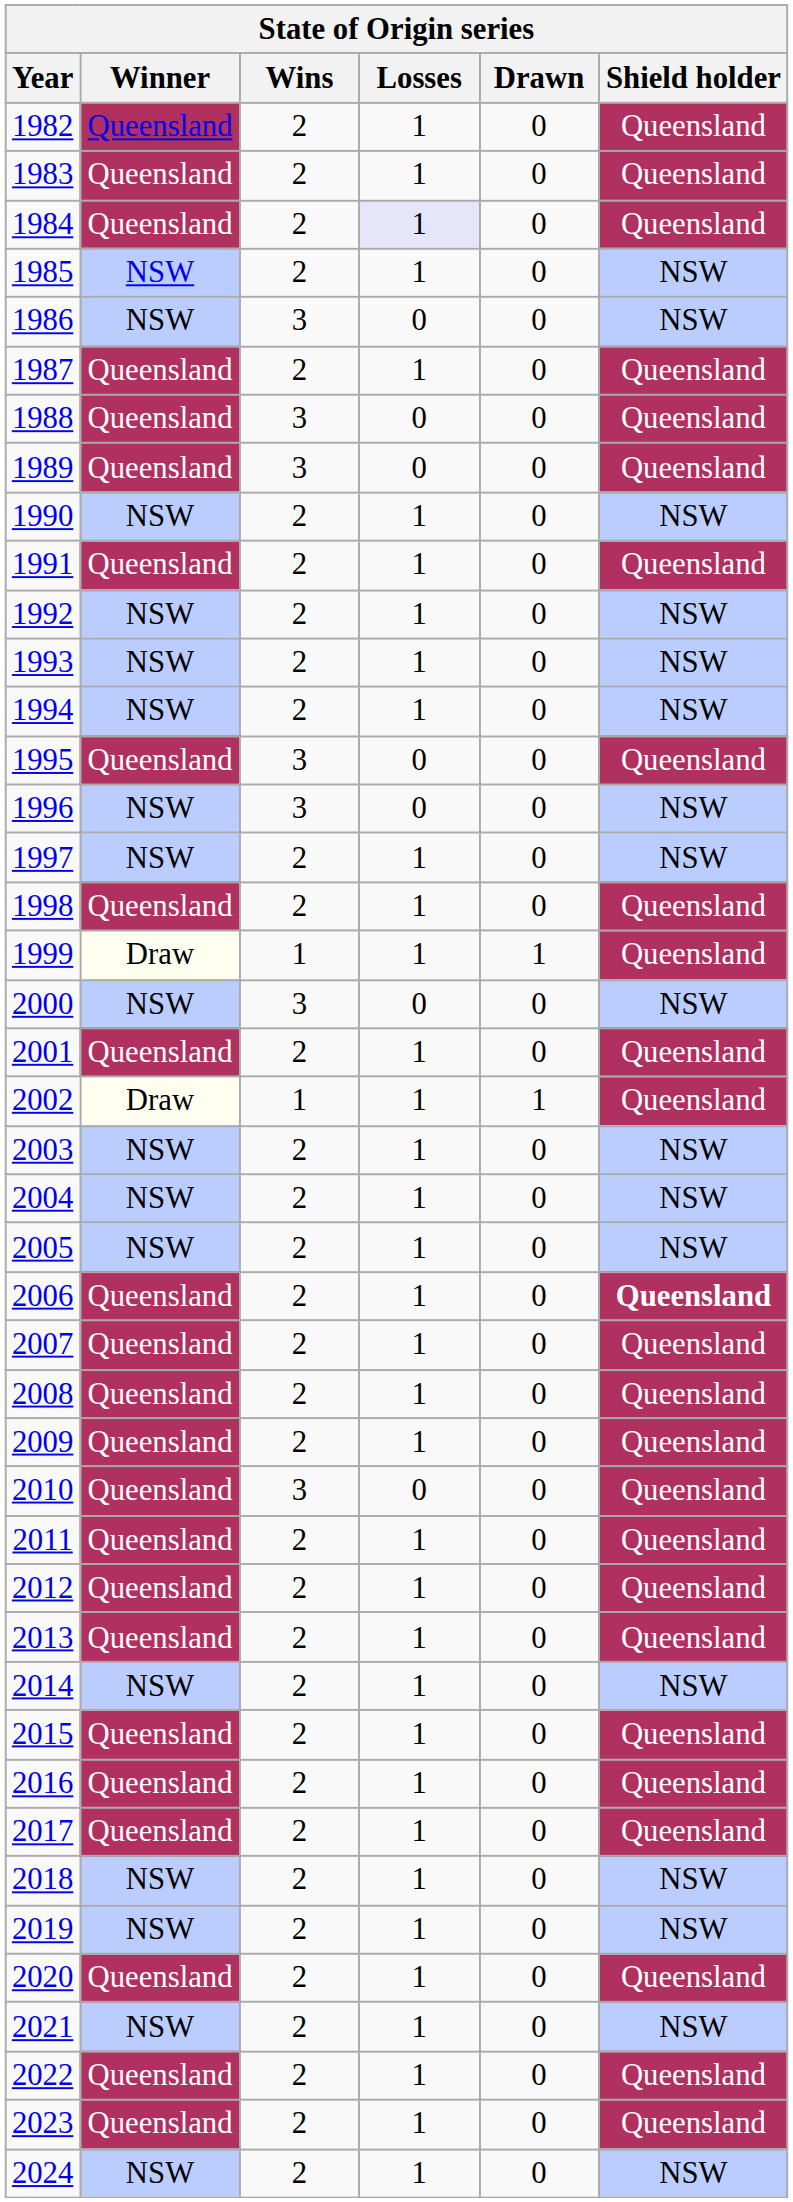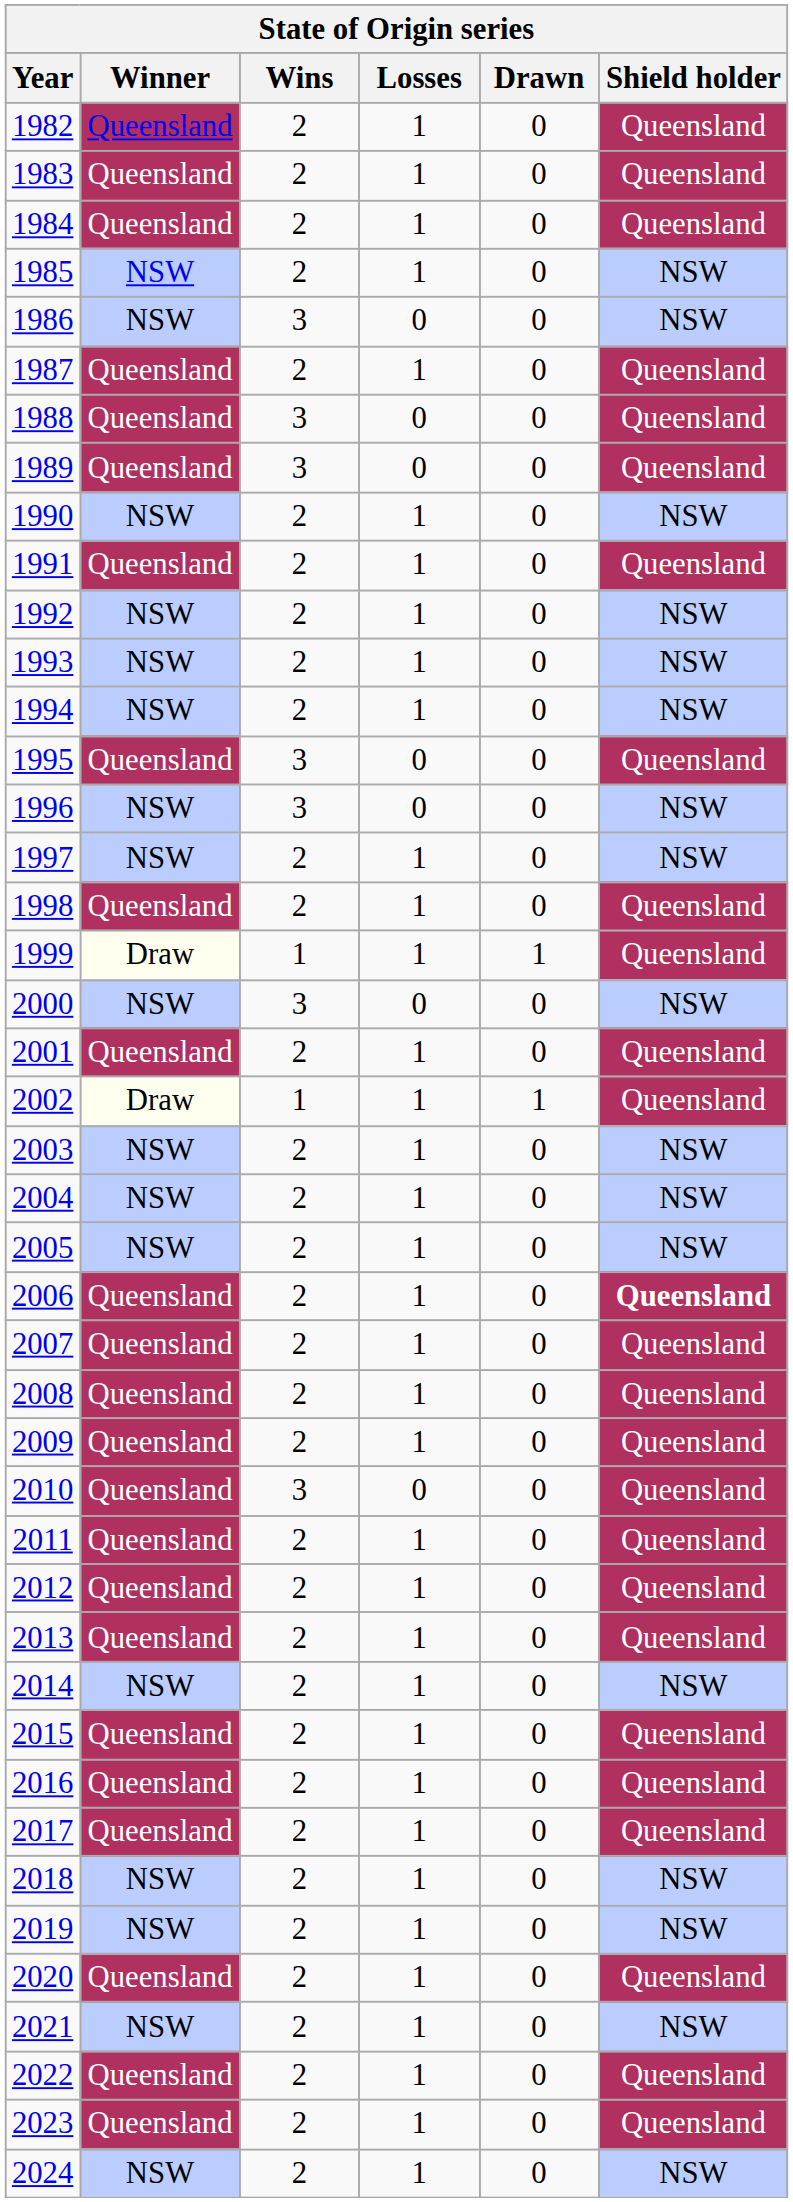(419, 223) lavender background -> (419, 223) no background
